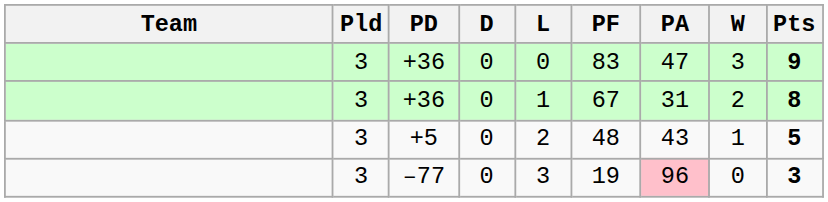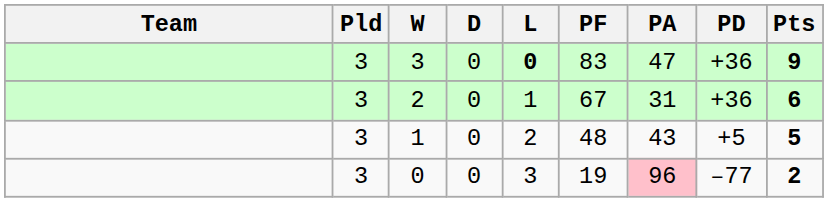columns swapped: (738, 24) <-> (424, 24)
(543, 62) normal -> (530, 62) bold
(794, 101) 8 -> (794, 101) 6
(794, 177) 3 -> (794, 177) 2
